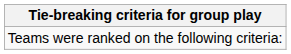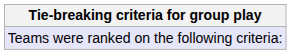(145, 37) no background -> (145, 37) lavender background
